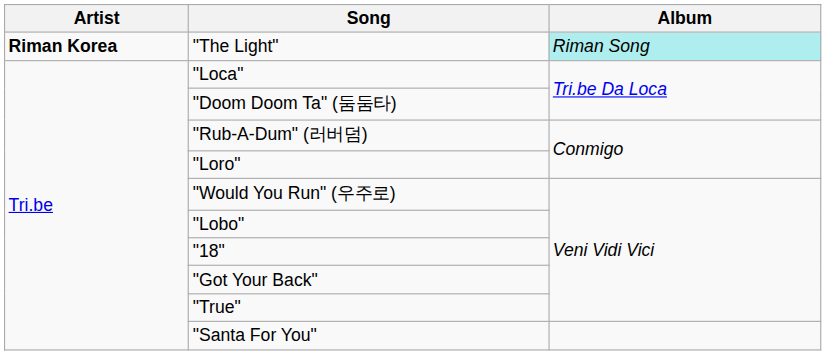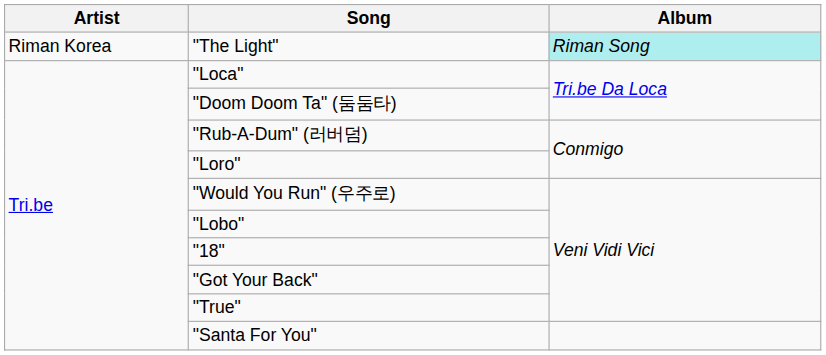(63, 46) bold -> (60, 46) normal
